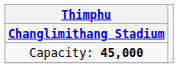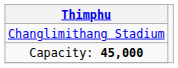(86, 33) bold -> (86, 33) normal
